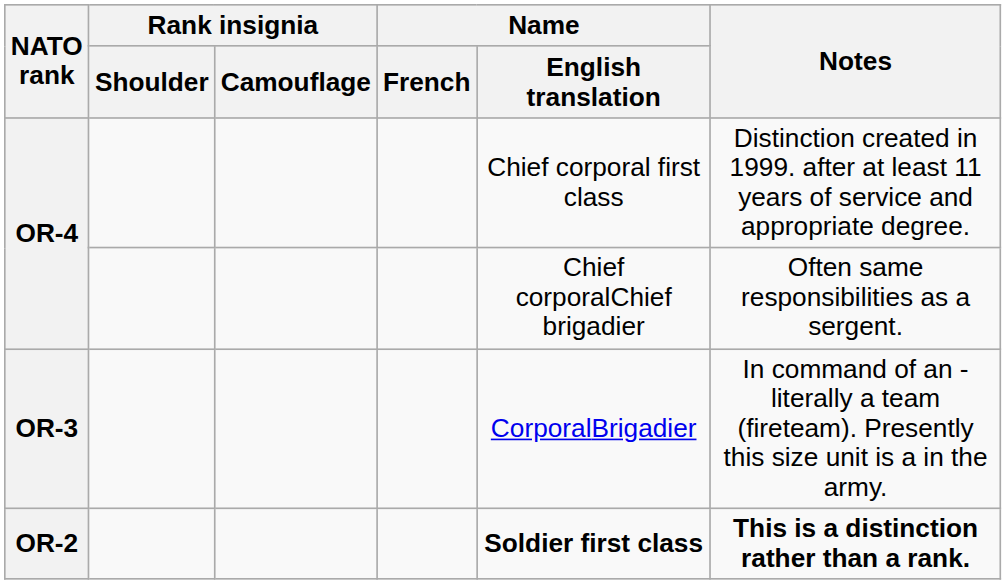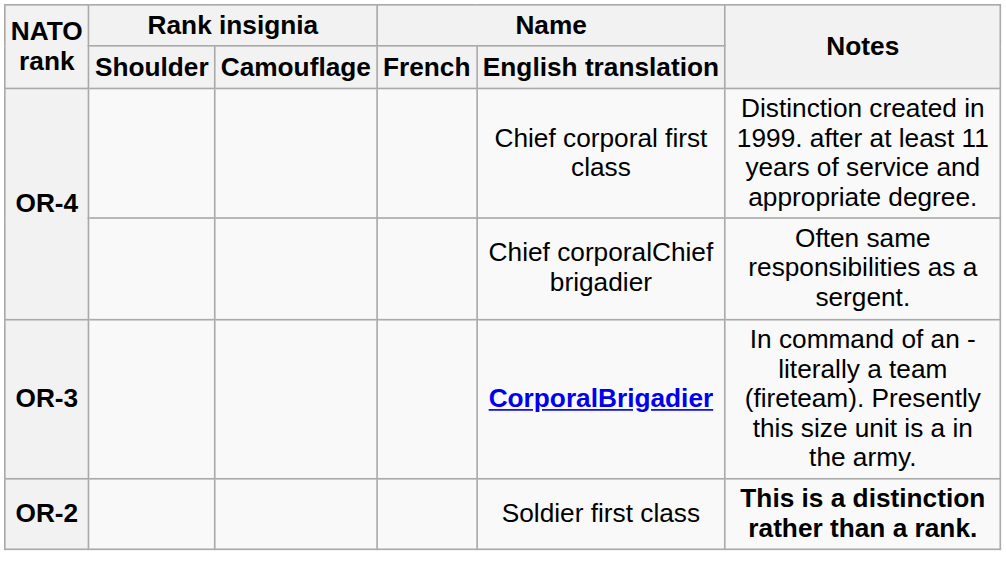(594, 427) normal -> (601, 398) bold
(594, 543) bold -> (601, 513) normal
